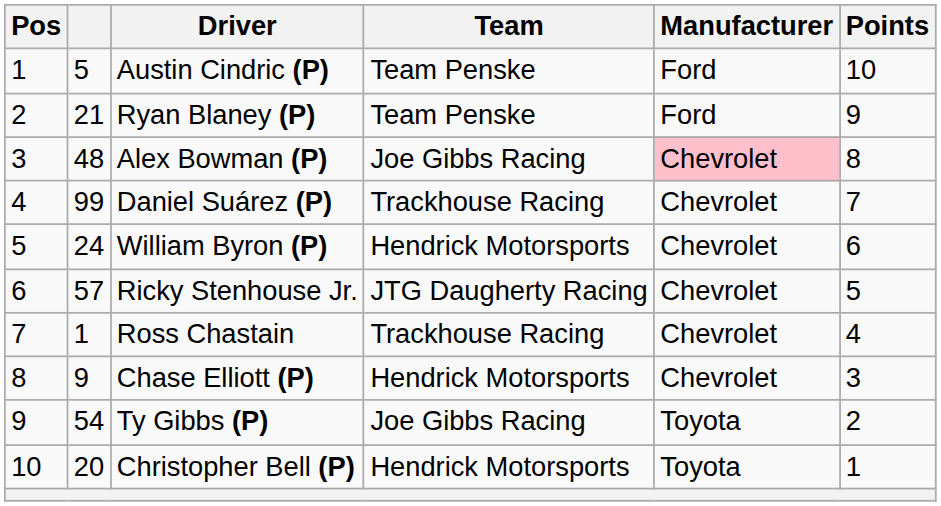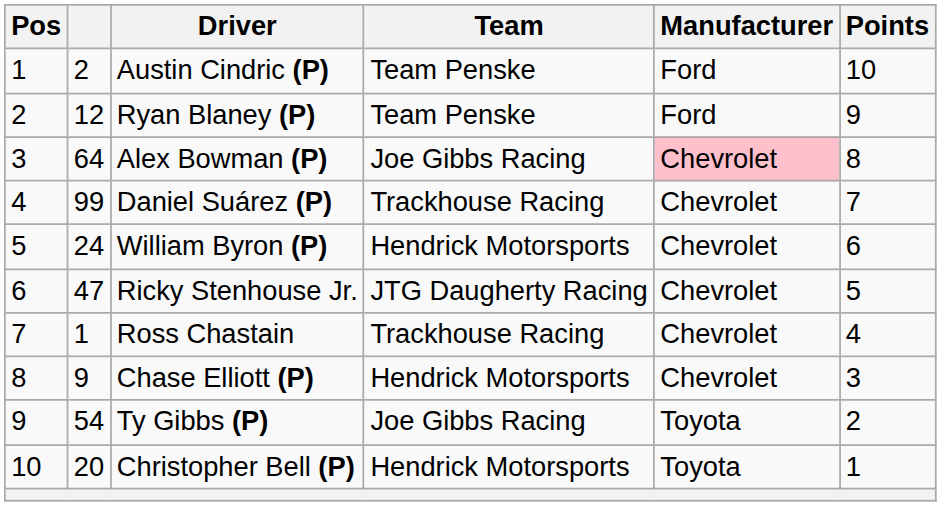(81, 70) 5 -> (81, 70) 2
(89, 114) 21 -> (89, 114) 12
(89, 157) 48 -> (89, 157) 64
(89, 289) 57 -> (89, 289) 47
